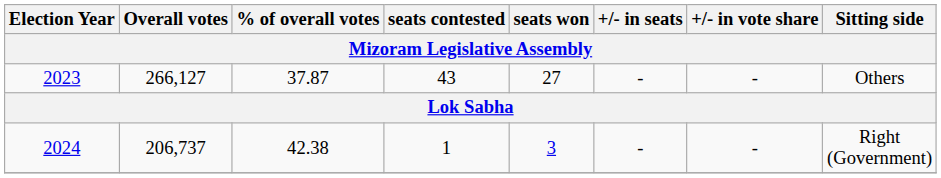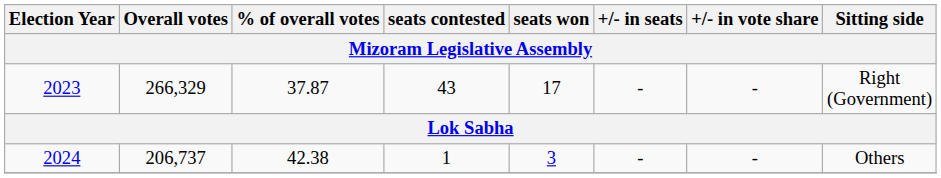(176, 78) 266,127 -> (176, 88) 266,329
(551, 78) 27 -> (551, 88) 17
(880, 78) Others -> (880, 88) Right (Government)
(880, 147) Right (Government) -> (880, 157) Others
